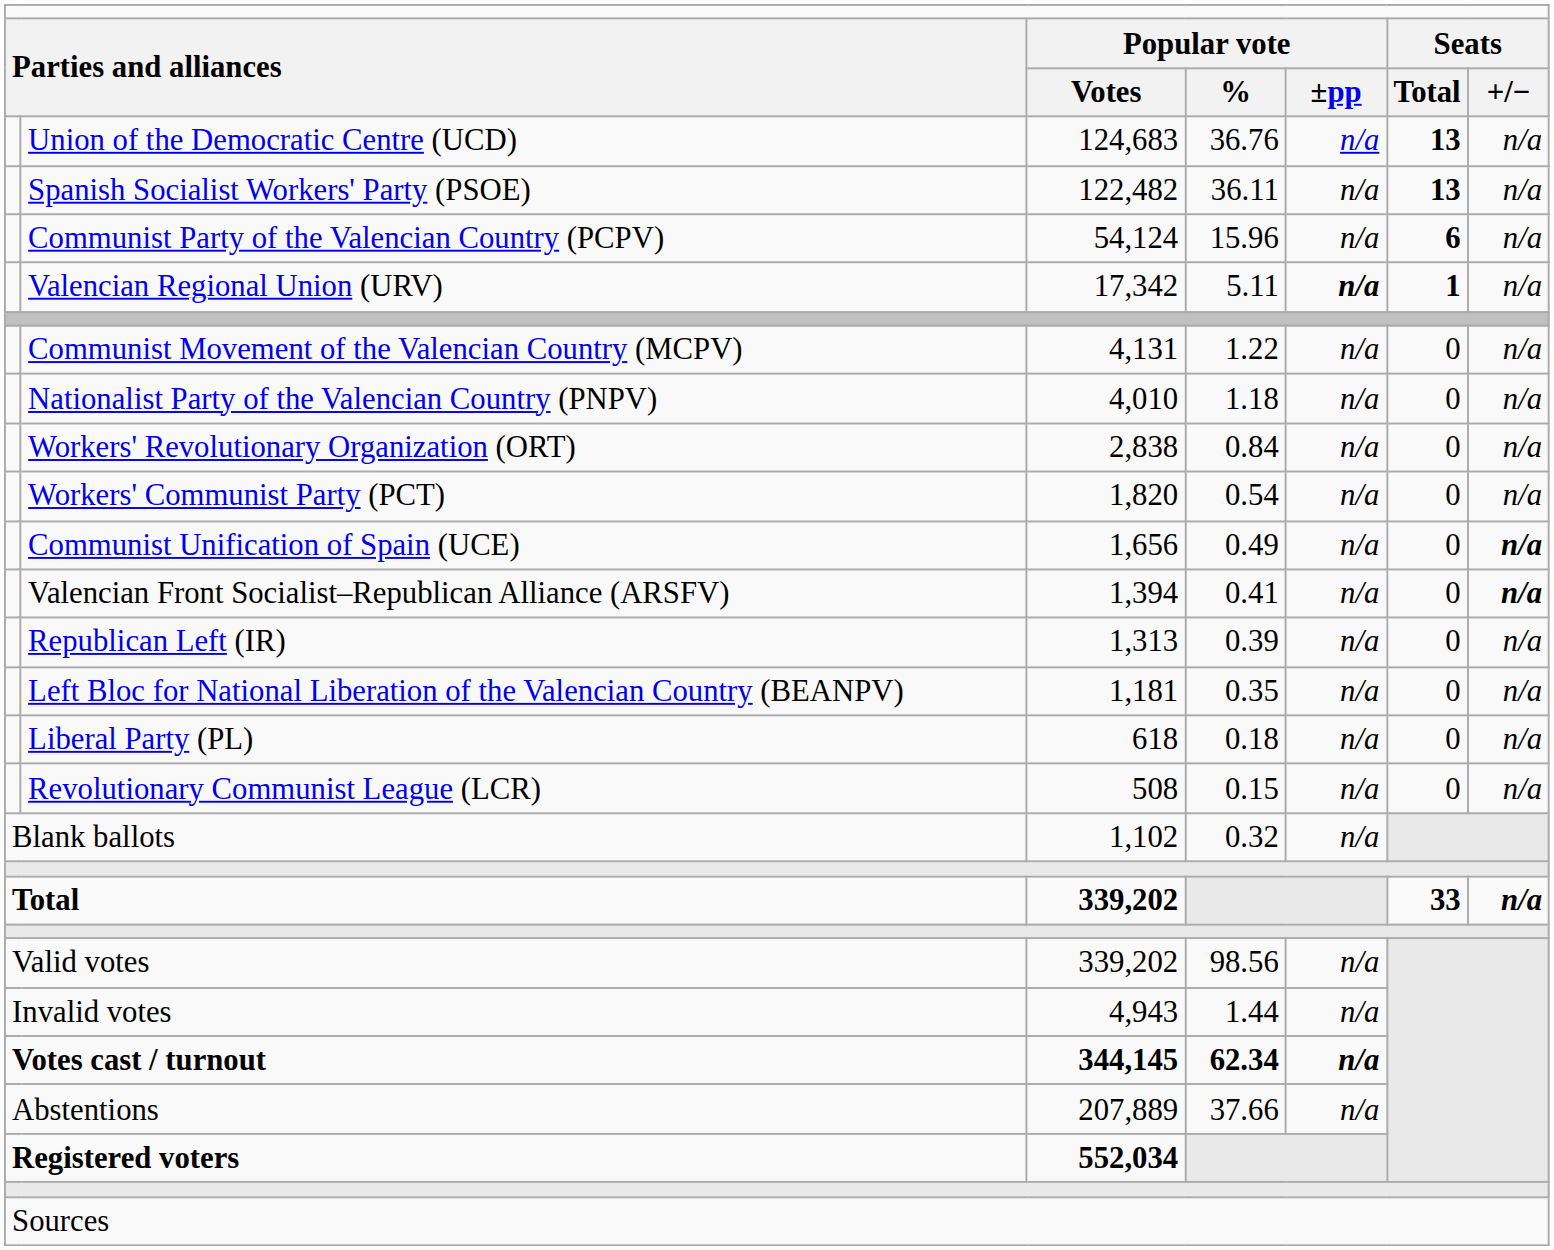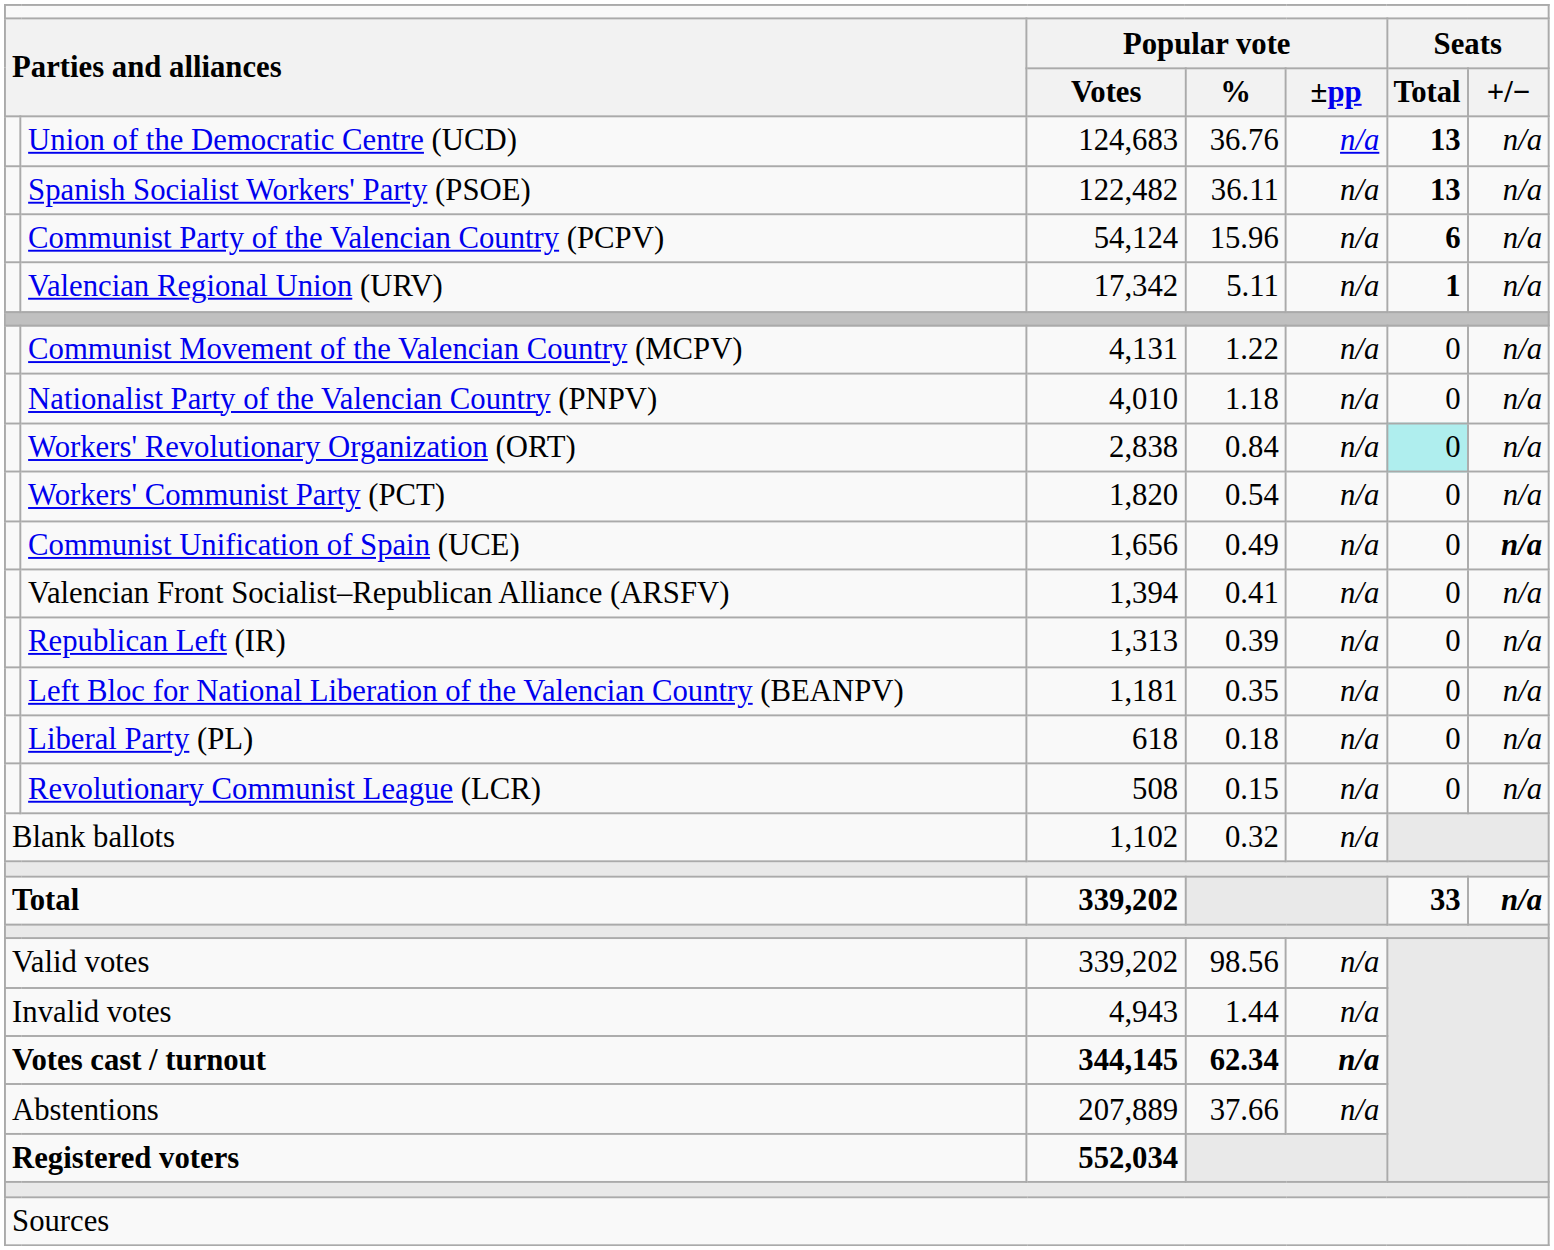(1359, 286) bold -> (1360, 286) normal
(1453, 446) no background -> (1453, 446) paleturquoise background
(1522, 593) bold -> (1522, 593) normal
